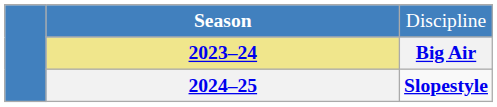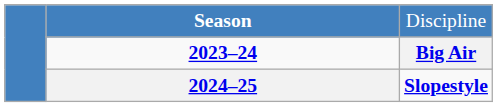(223, 53) khaki background -> (223, 53) no background
